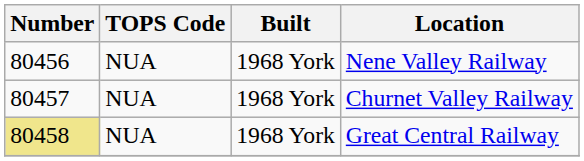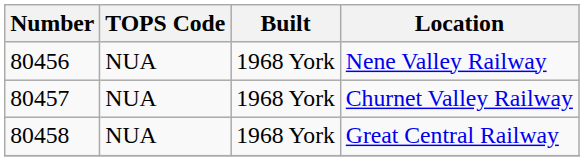(40, 135) khaki background -> (40, 135) no background
